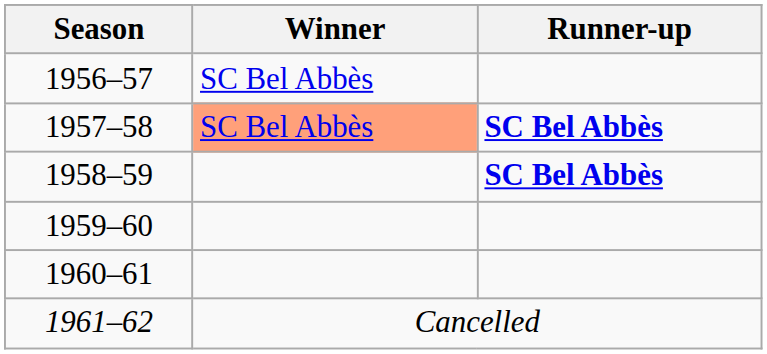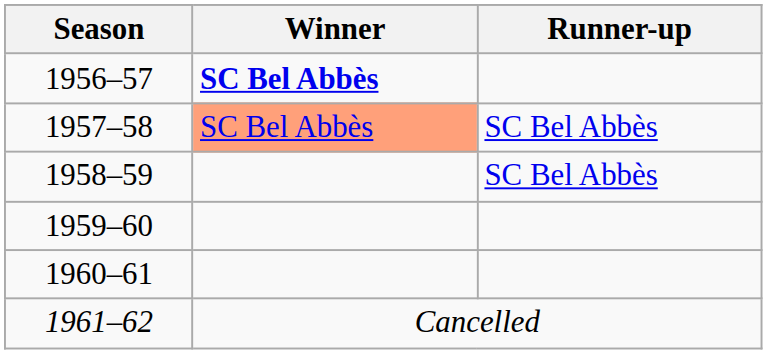(287, 77) normal -> (289, 77) bold
(574, 126) bold -> (571, 126) normal
(574, 175) bold -> (571, 175) normal
